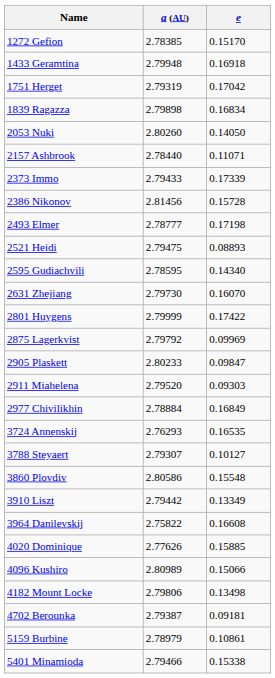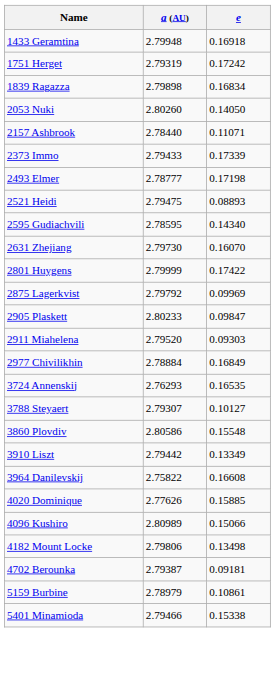- row: (35, 40)
(227, 86) 0.17042 -> (227, 63) 0.17242
- row: (39, 201)
